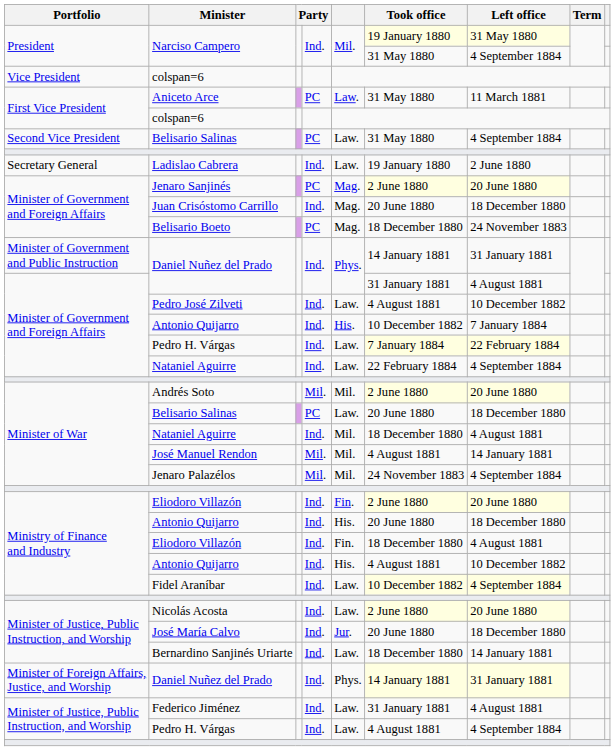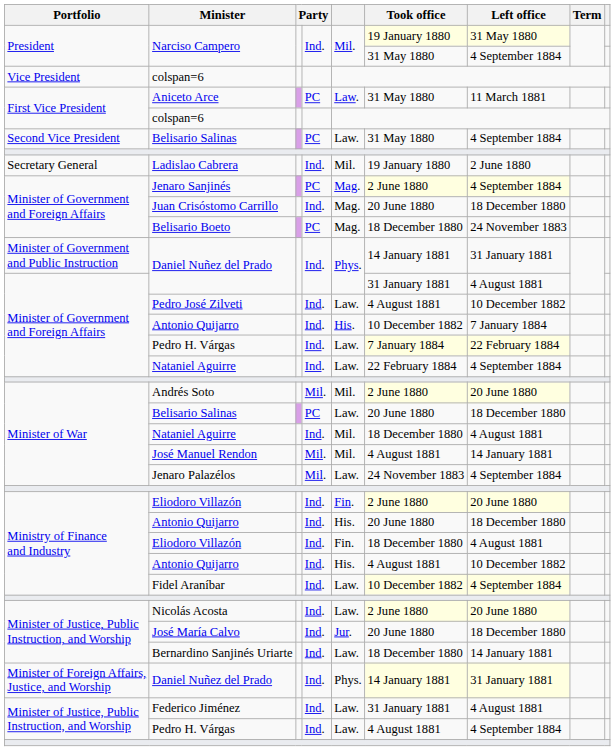(347, 165) Law. -> (345, 165) Mil.
(504, 186) 20 June 1880 -> (516, 186) 4 September 1884
(345, 475) Mil. -> (347, 475) Law.
